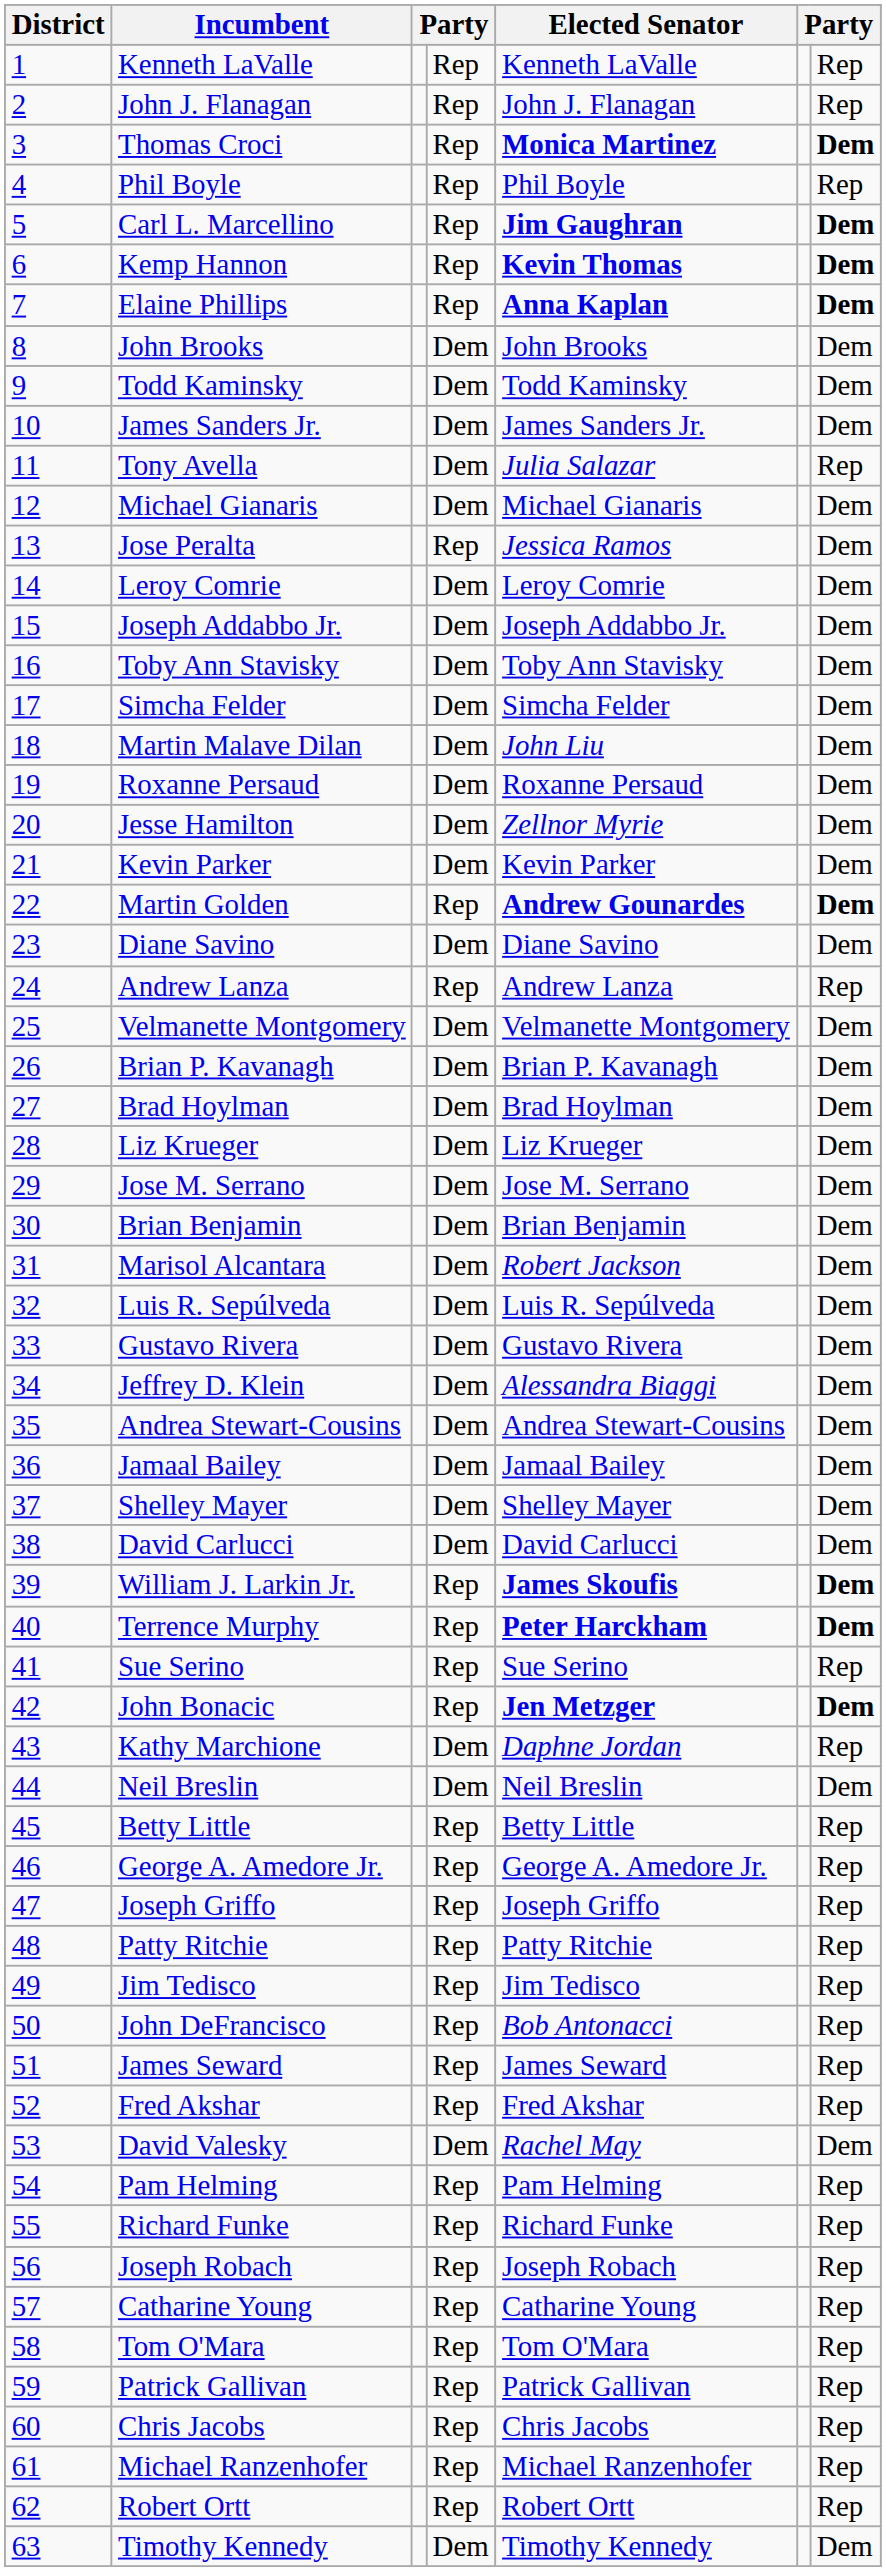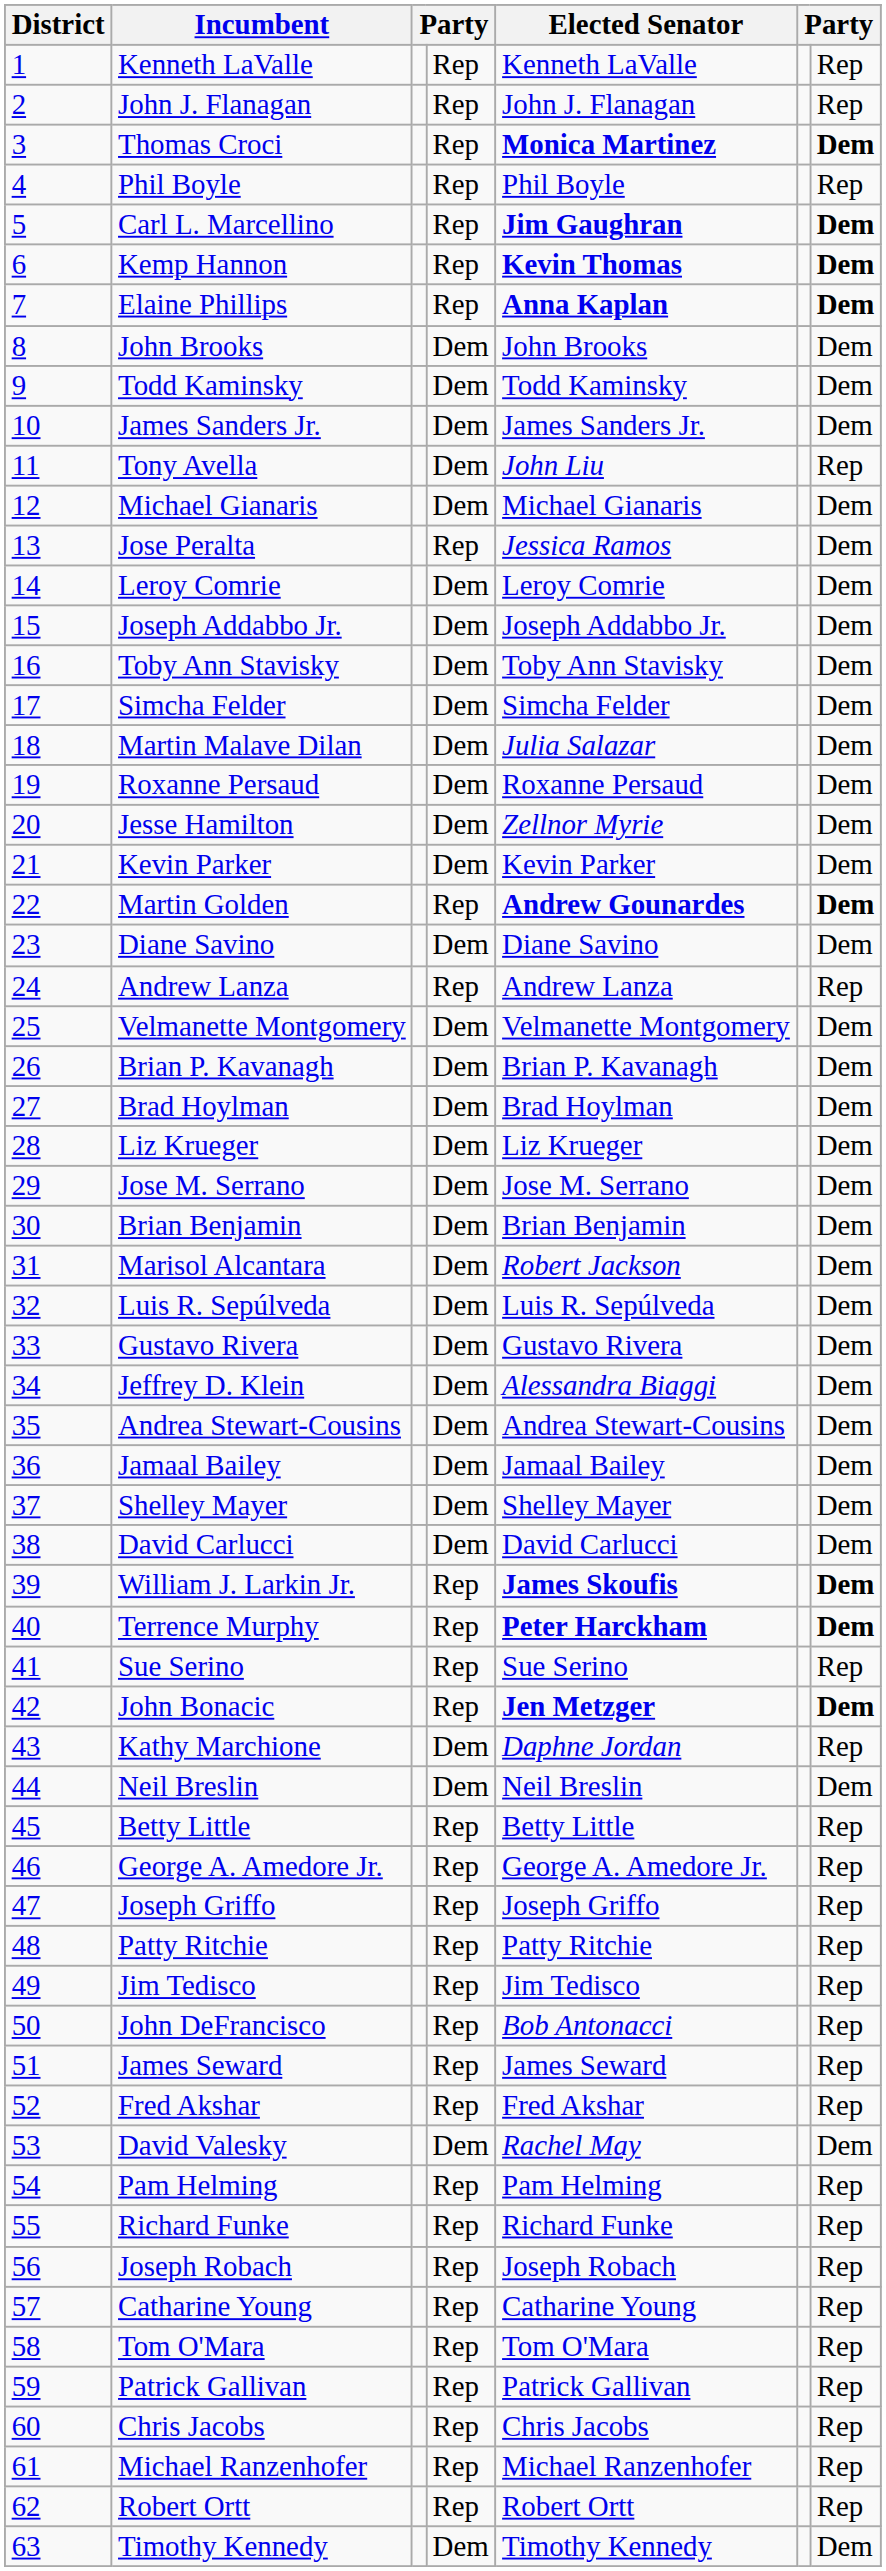(579, 464) Julia Salazar -> (553, 464) John Liu
(553, 745) John Liu -> (579, 745) Julia Salazar
